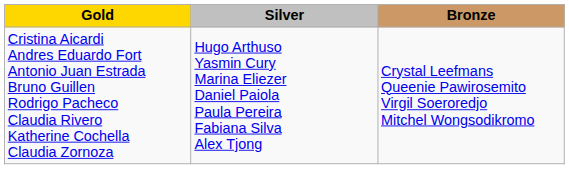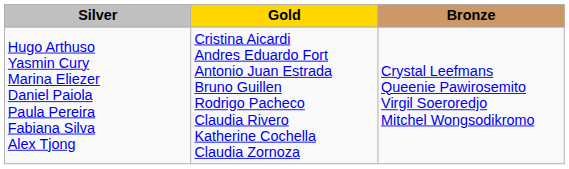columns swapped: (98, 15) <-> (284, 15)
